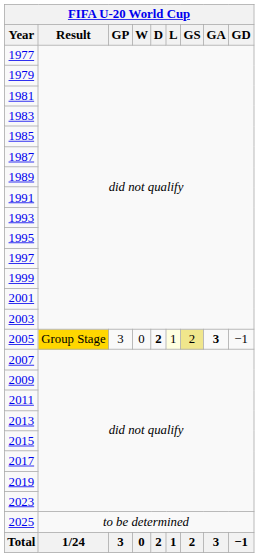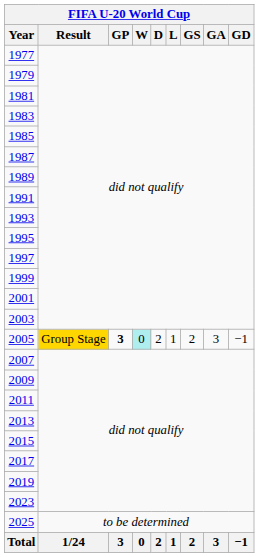(120, 339) normal -> (120, 339) bold
(142, 339) no background -> (142, 339) paleturquoise background
(158, 339) bold -> (158, 339) normal
(173, 339) lightyellow background -> (173, 339) no background
(192, 339) khaki background -> (192, 339) no background
(216, 339) bold -> (216, 339) normal
